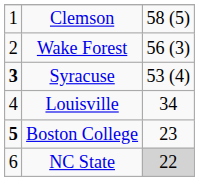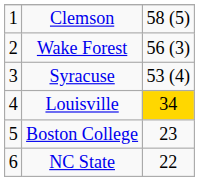(13, 76) bold -> (13, 76) normal
(168, 104) no background -> (168, 104) gold background
(13, 133) bold -> (13, 133) normal
(168, 162) lightgrey background -> (168, 162) no background
